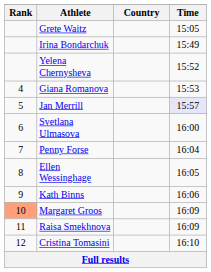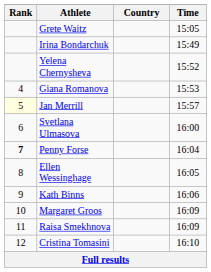(21, 105) no background -> (21, 105) lightyellow background
(188, 105) lavender background -> (188, 105) no background
(21, 150) normal -> (21, 150) bold
(21, 210) lightsalmon background -> (21, 210) no background
